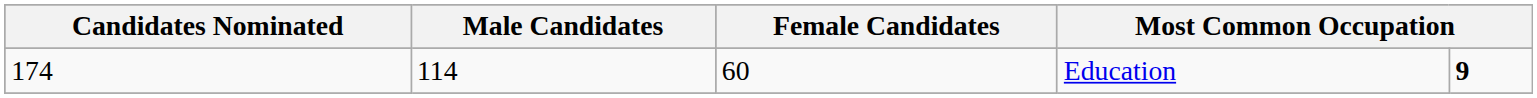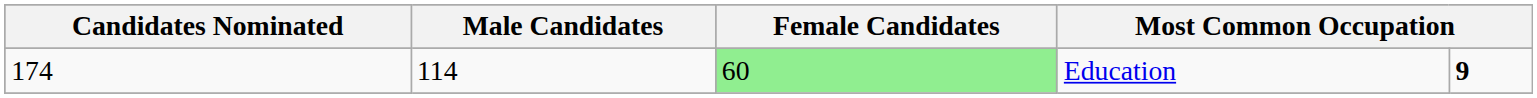(736, 70) no background -> (736, 70) lightgreen background
